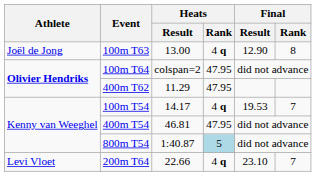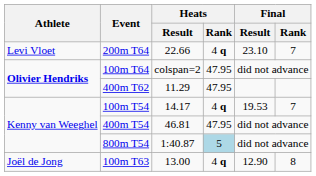rows swapped: (126, 51) <-> (126, 162)
